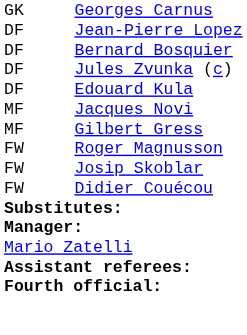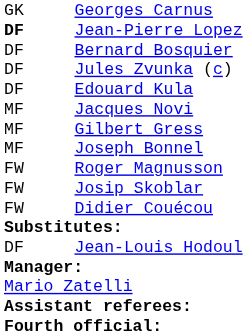(14, 31) normal -> (14, 31) bold
+ row: (139, 149)
+ row: (159, 248)
